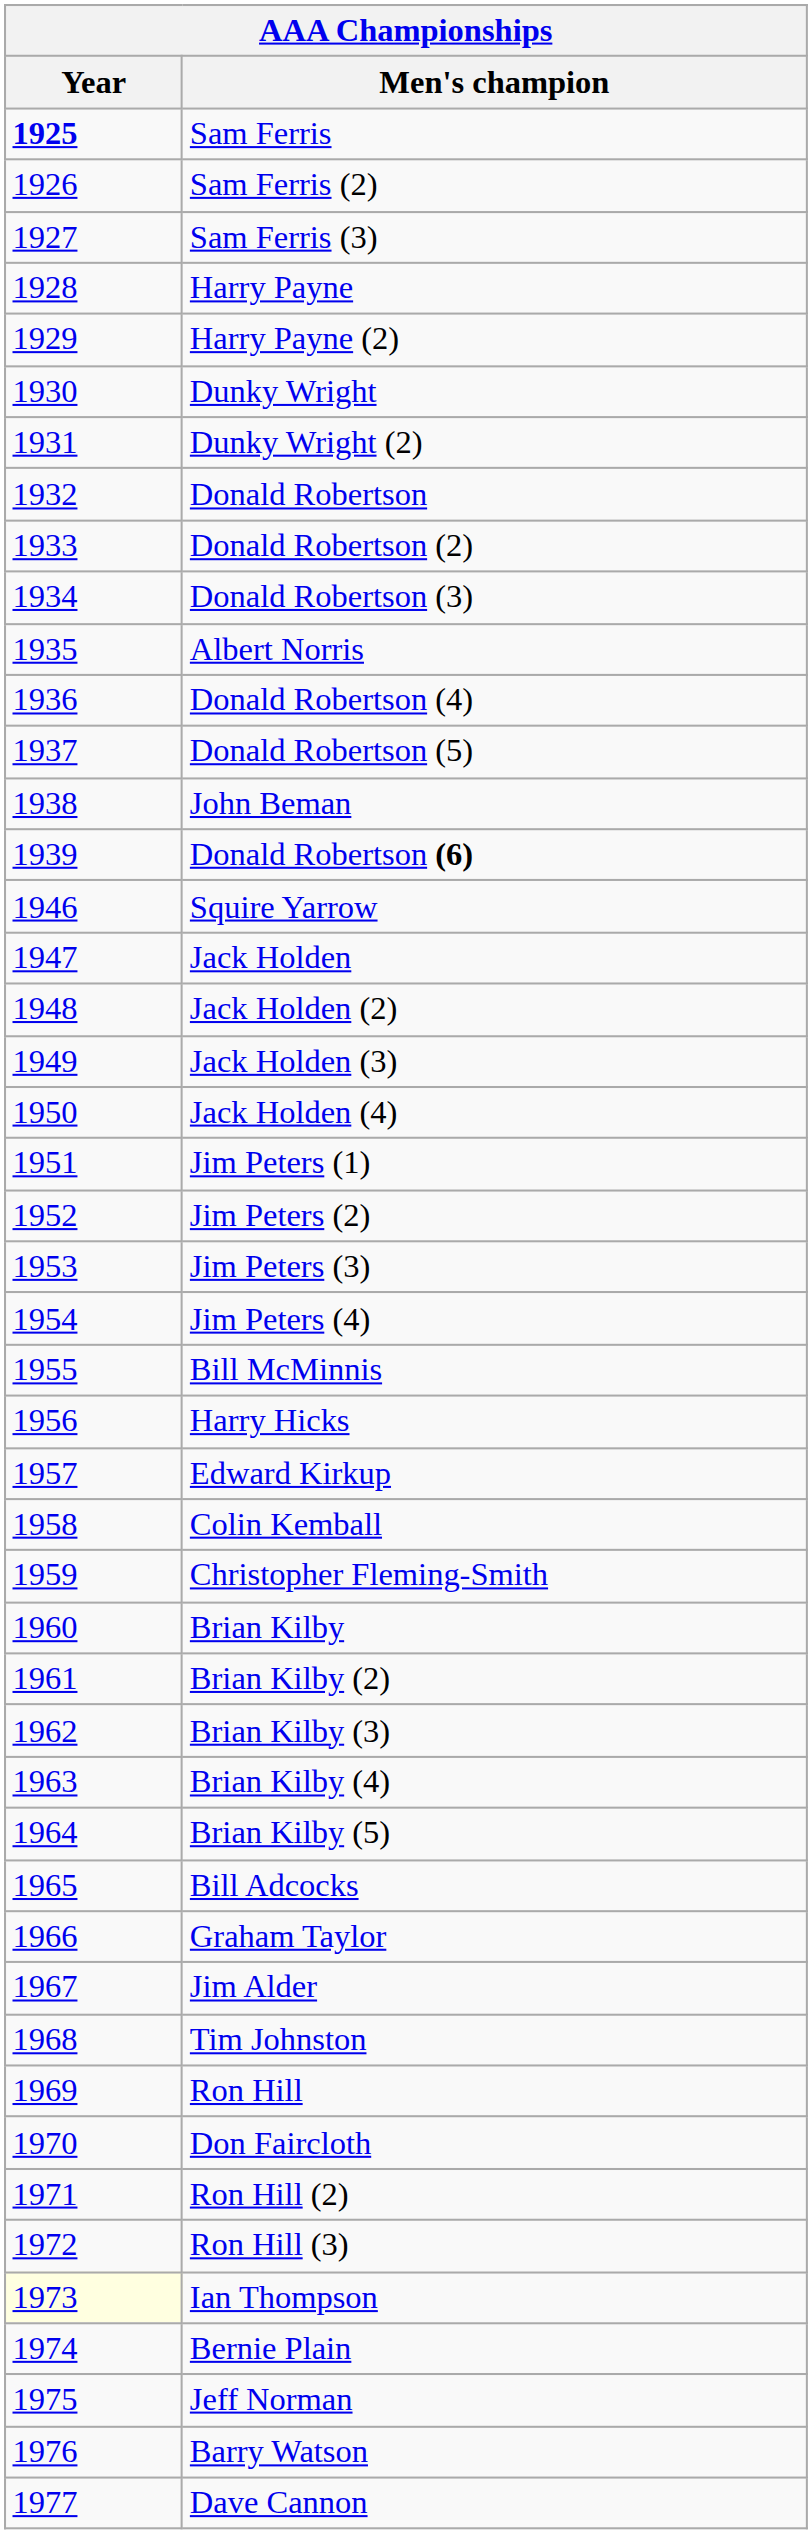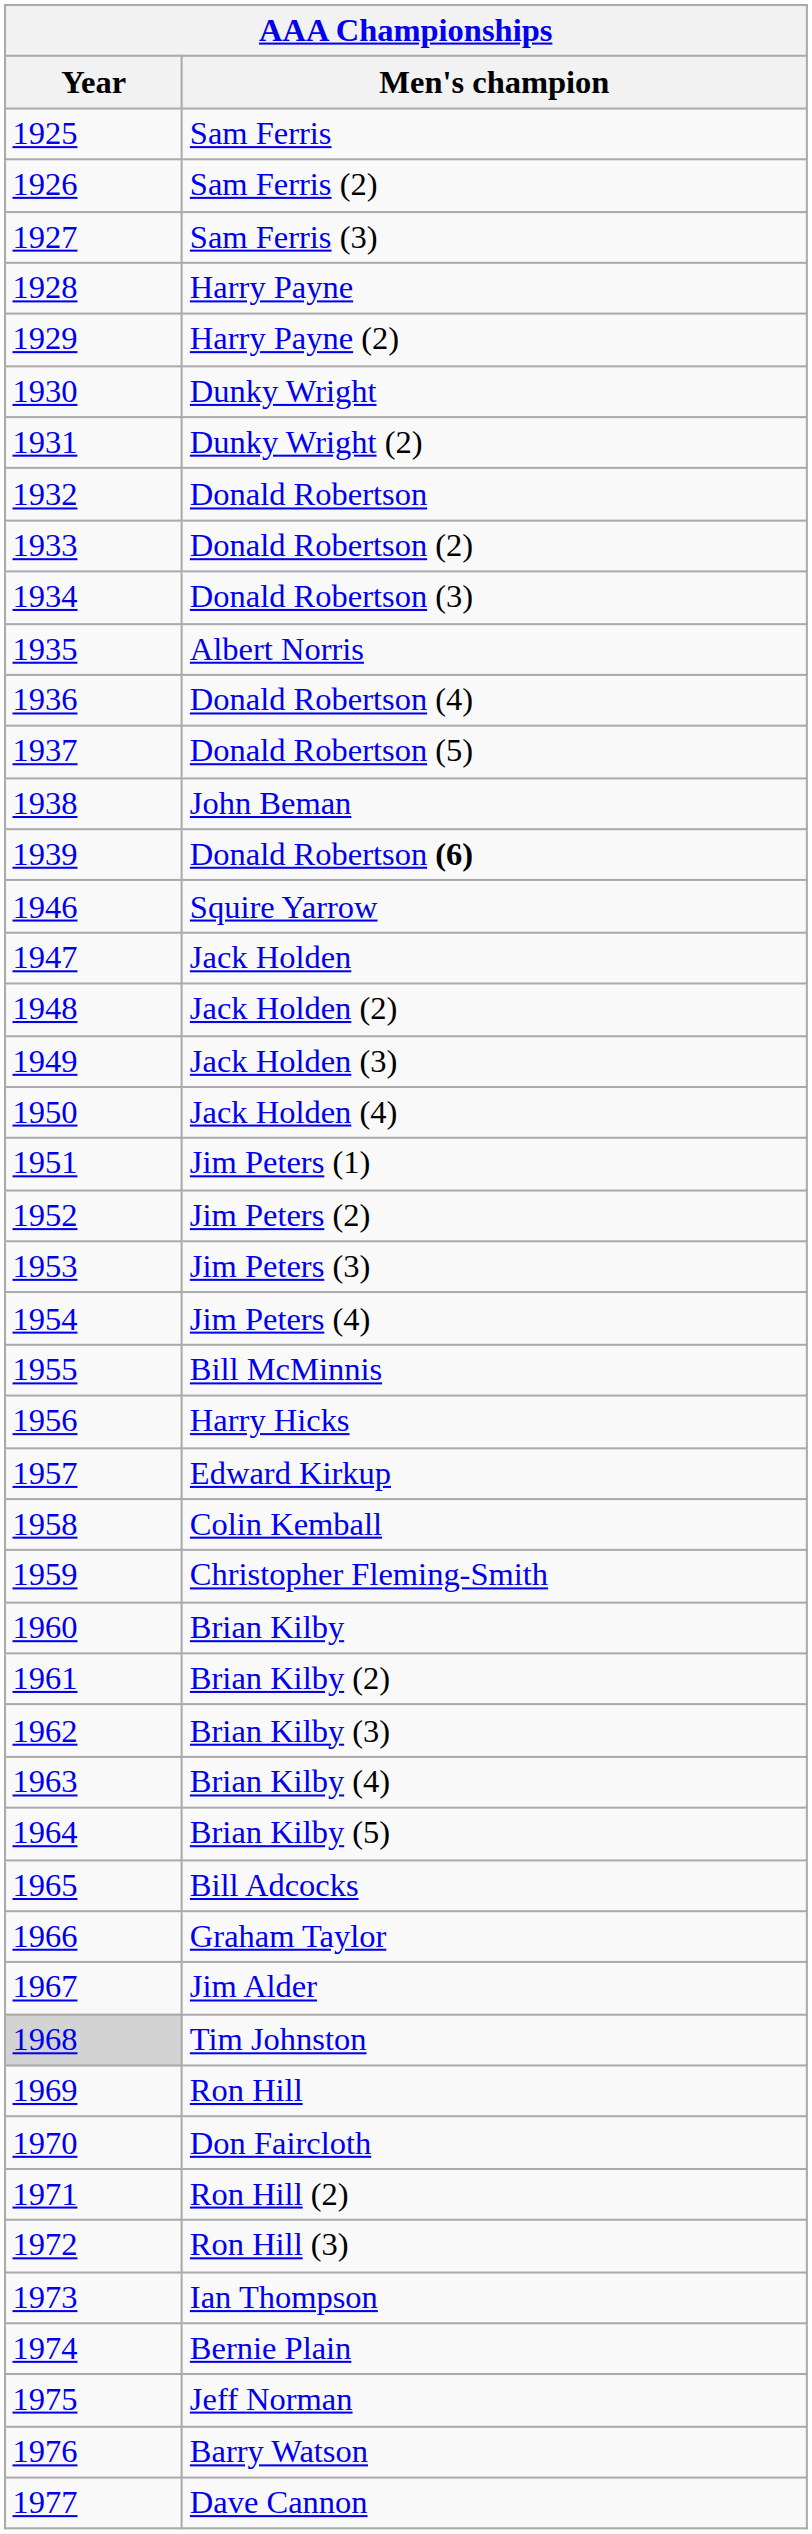(45, 133) bold -> (45, 133) normal
(45, 2039) no background -> (45, 2039) lightgrey background
(45, 2296) lightyellow background -> (45, 2296) no background
